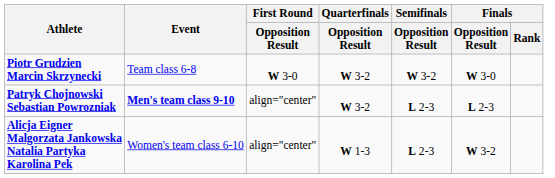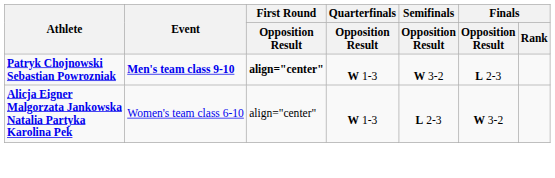- row: (54, 69)
(283, 100) normal -> (286, 69) bold
(355, 107) W 3-2 -> (362, 76) W 1-3
(421, 107) L 2-3 -> (429, 76) W 3-2
